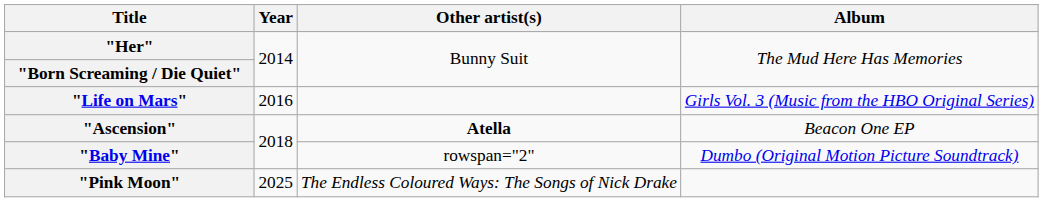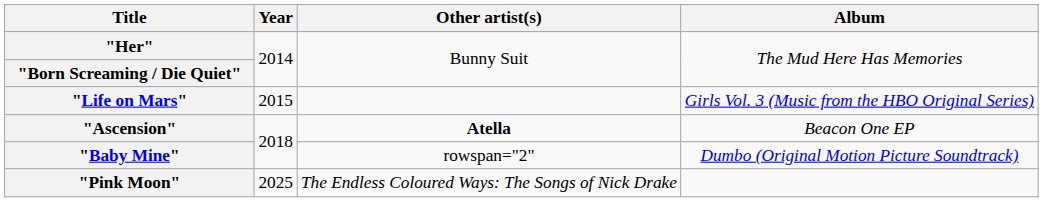(276, 100) 2016 -> (276, 100) 2015
